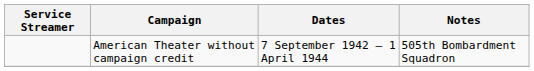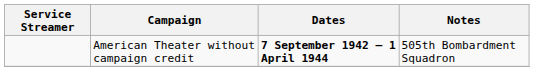(328, 51) normal -> (328, 51) bold
